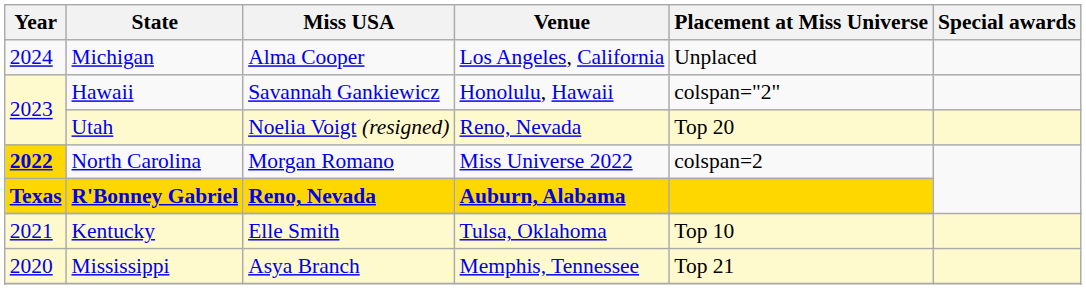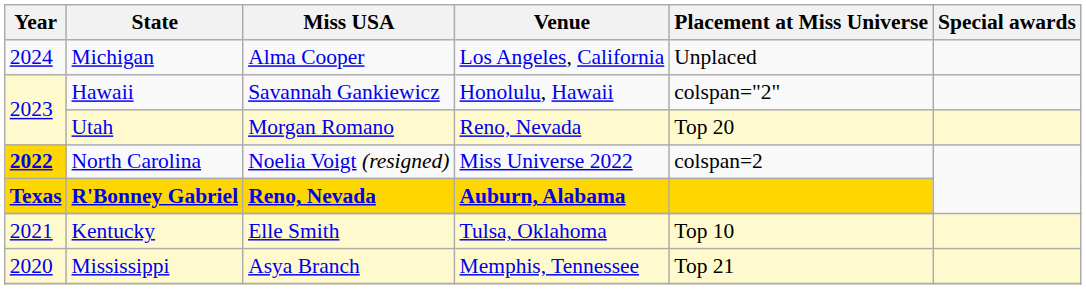(349, 126) Noelia Voigt (resigned) -> (321, 126) Morgan Romano
(321, 161) Morgan Romano -> (349, 161) Noelia Voigt (resigned)
